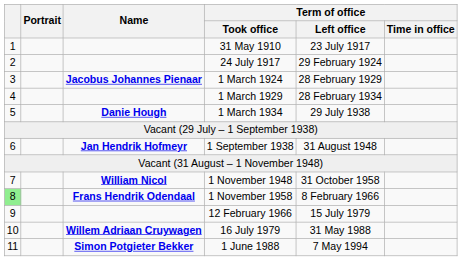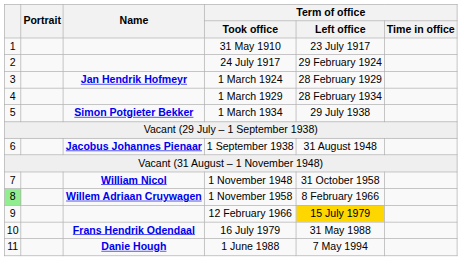(134, 79) Jacobus Johannes Pienaar -> (134, 79) Jan Hendrik Hofmeyr
(134, 113) Danie Hough -> (134, 113) Simon Potgieter Bekker
(134, 146) Jan Hendrik Hofmeyr -> (134, 146) Jacobus Johannes Pienaar
(134, 197) Frans Hendrik Odendaal -> (134, 197) Willem Adriaan Cruywagen
(340, 213) no background -> (340, 213) gold background
(134, 230) Willem Adriaan Cruywagen -> (134, 230) Frans Hendrik Odendaal
(134, 247) Simon Potgieter Bekker -> (134, 247) Danie Hough
